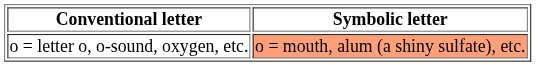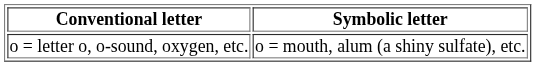(390, 46) lightsalmon background -> (390, 46) no background
